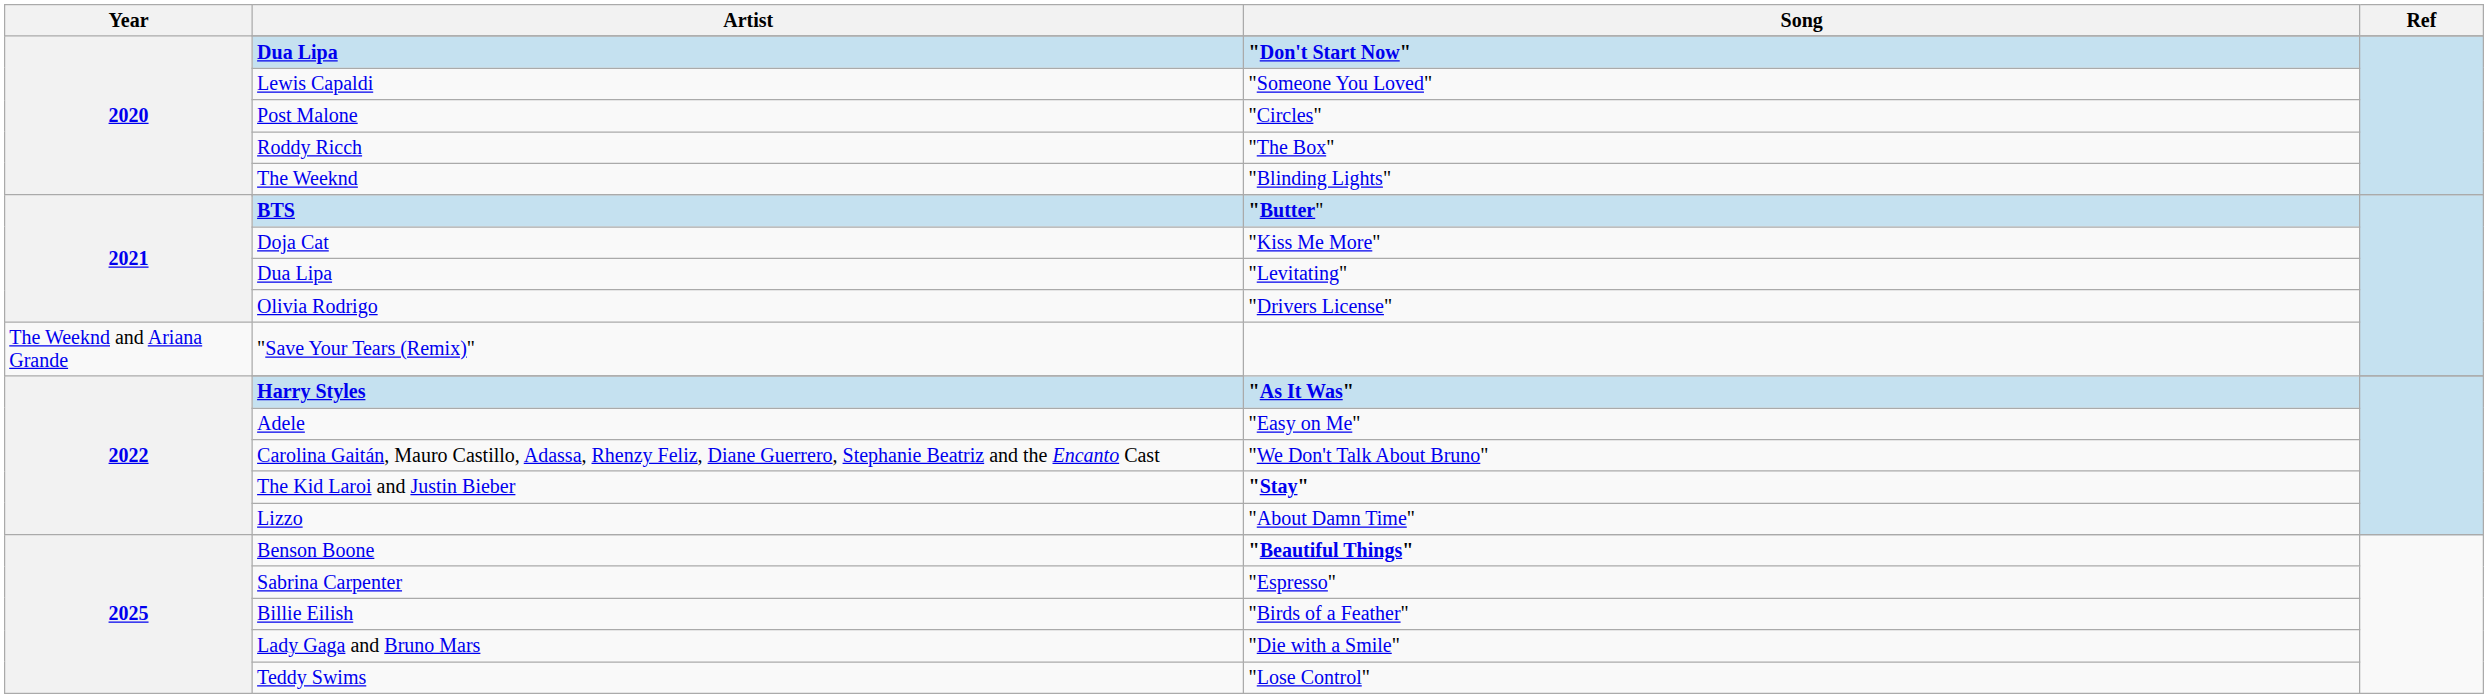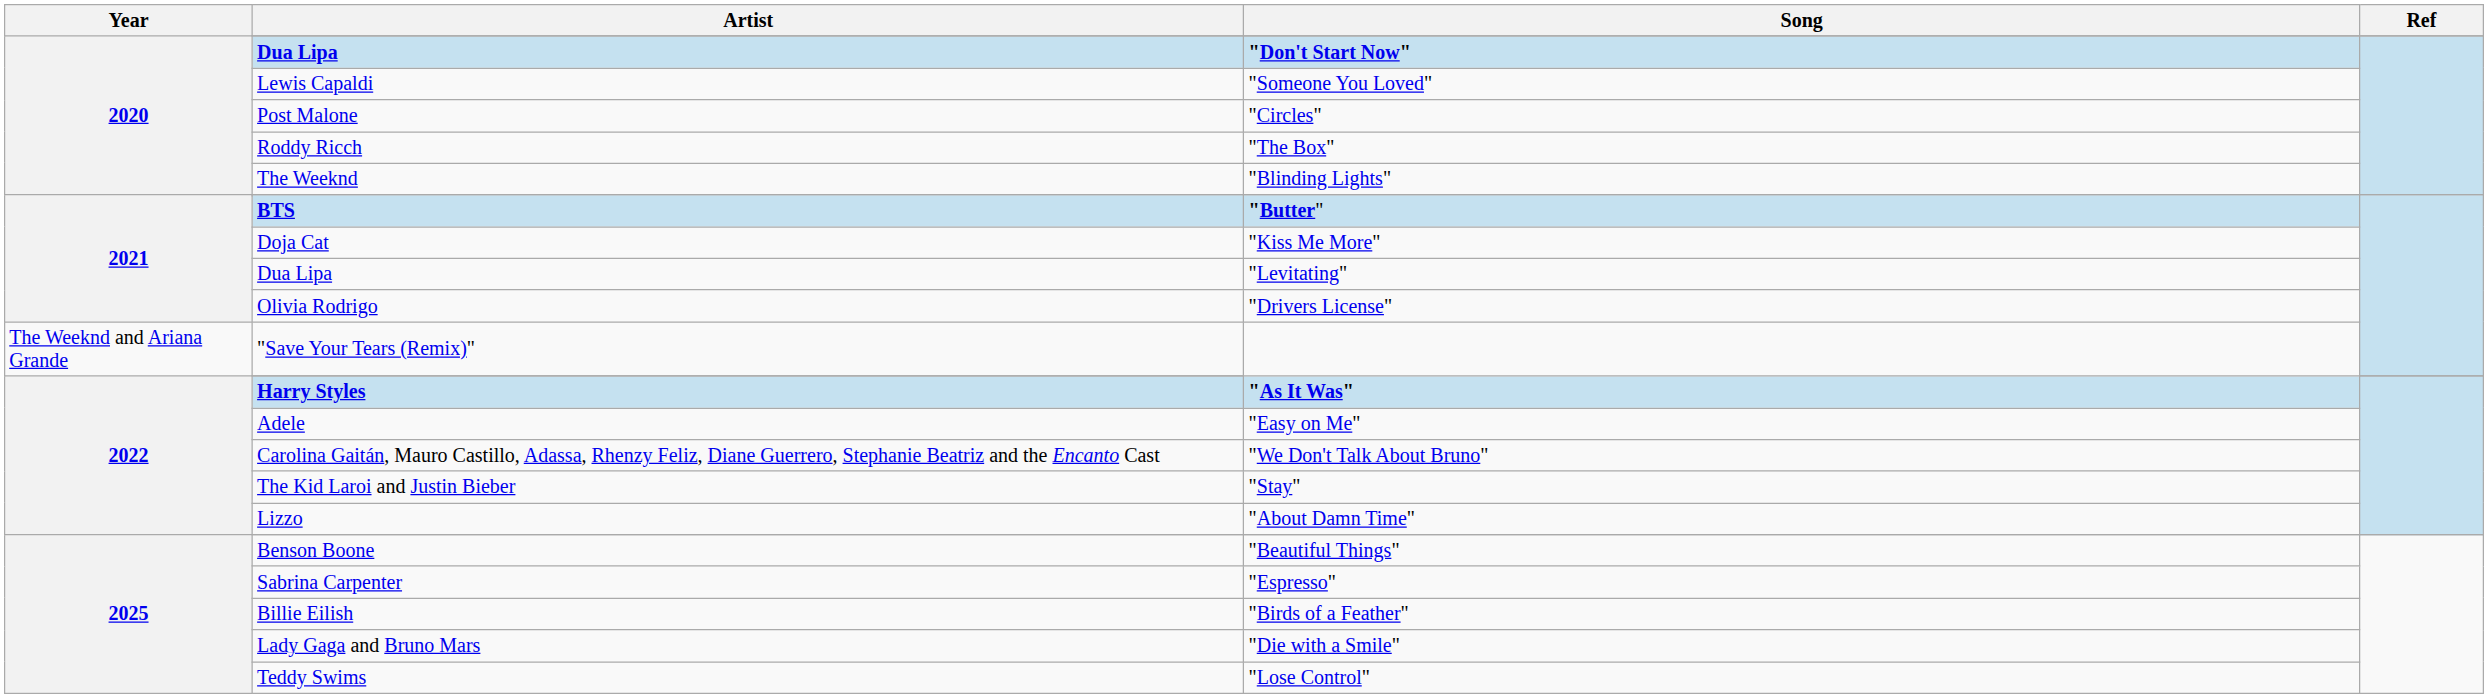(1279, 486) bold -> (1275, 486) normal
(1331, 550) bold -> (1324, 550) normal
